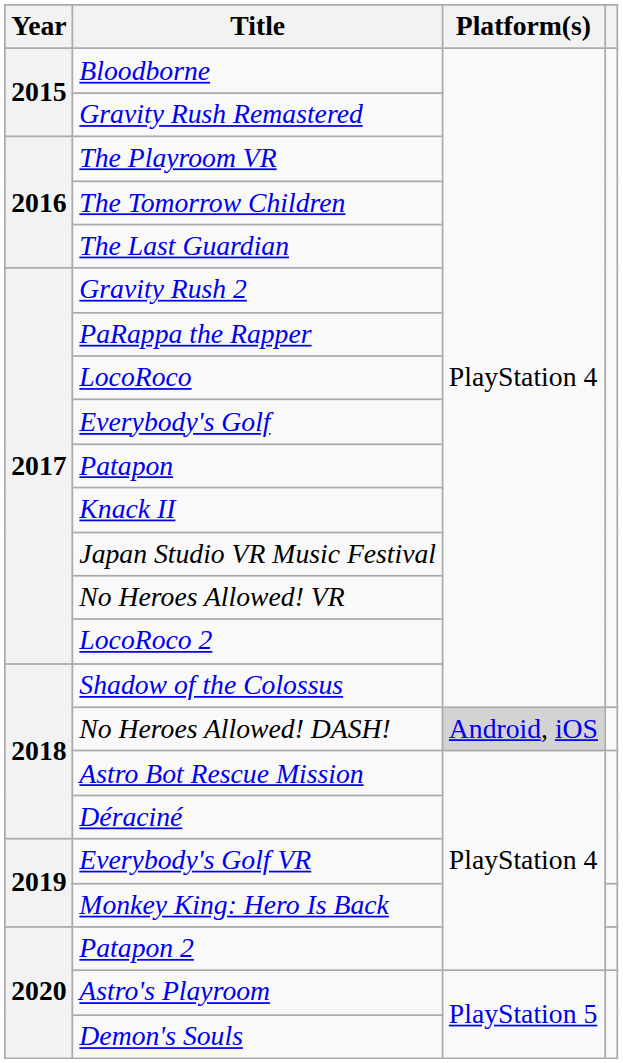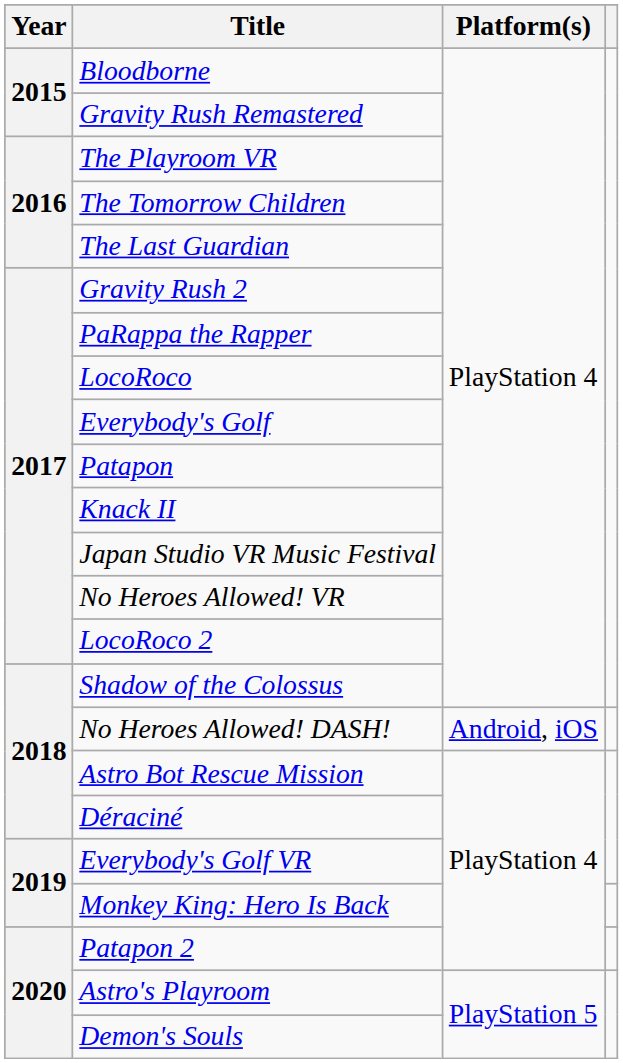(523, 728) lightgrey background -> (523, 728) no background
